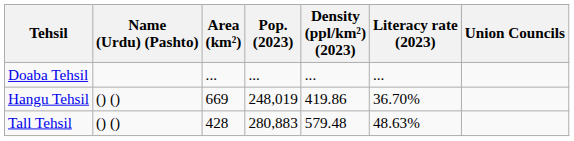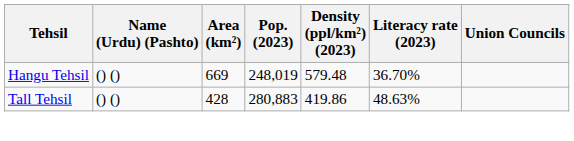- row: (48, 74)
(326, 98) 419.86 -> (326, 74) 579.48
(326, 123) 579.48 -> (326, 98) 419.86
